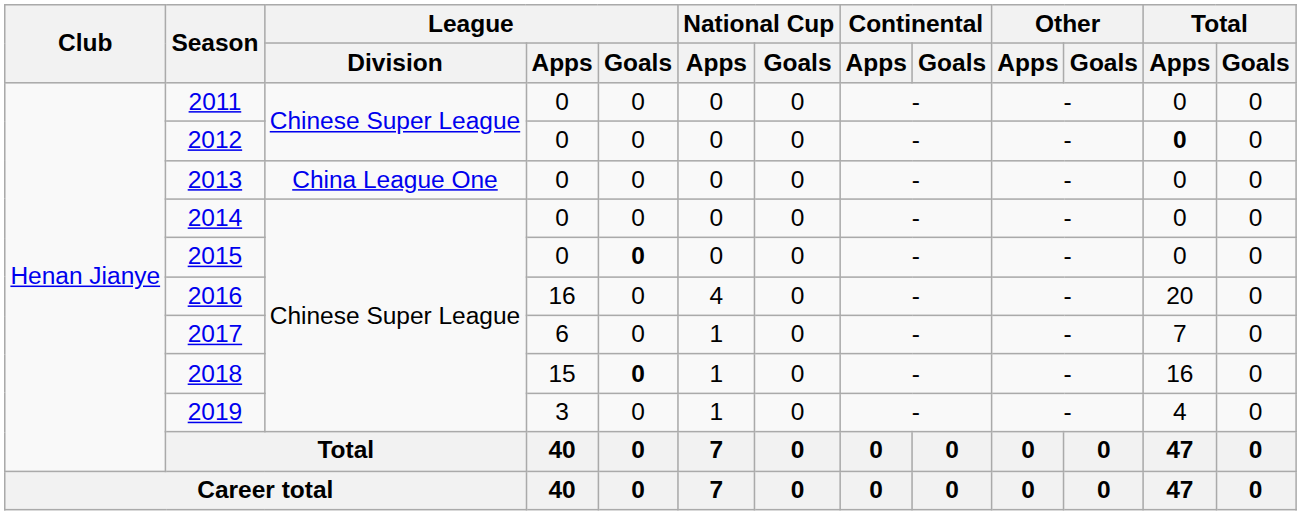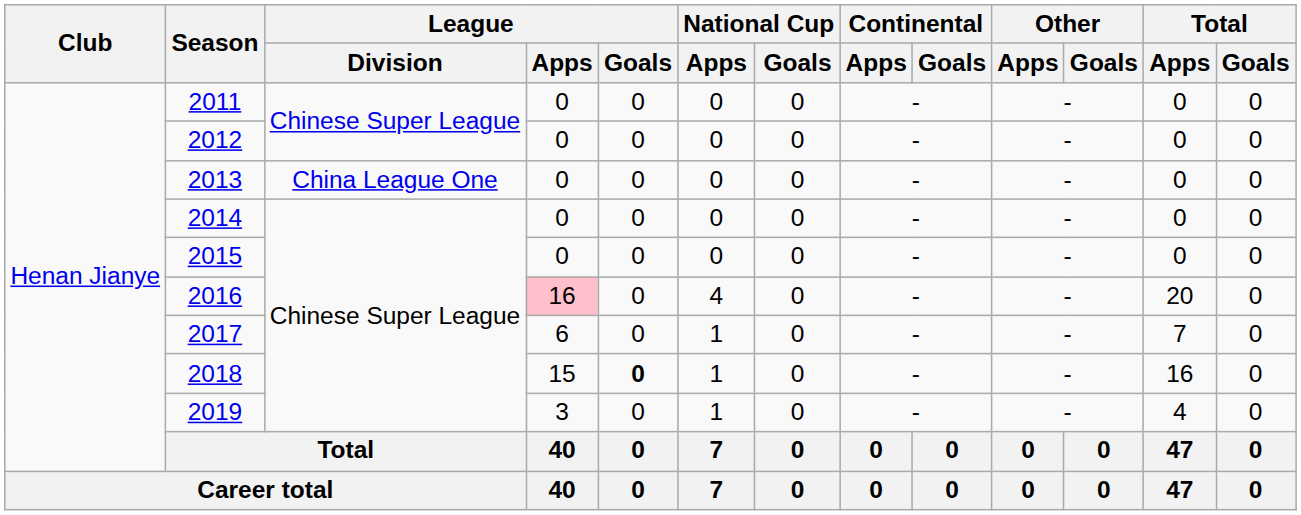(1180, 140) bold -> (1180, 140) normal
(638, 256) bold -> (638, 256) normal
(562, 295) no background -> (562, 295) pink background
